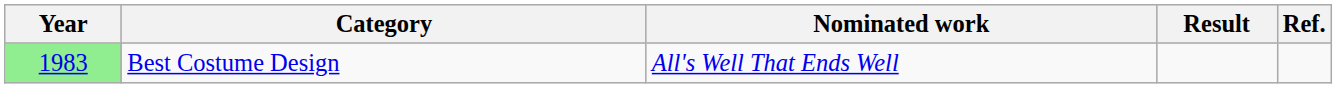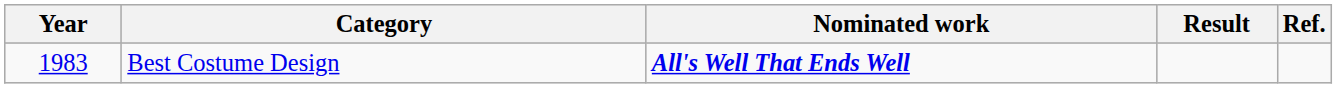(63, 62) lightgreen background -> (63, 62) no background
(775, 62) normal -> (781, 62) bold
